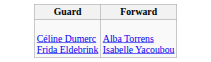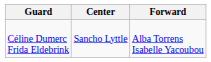+ column: (101, 12)
